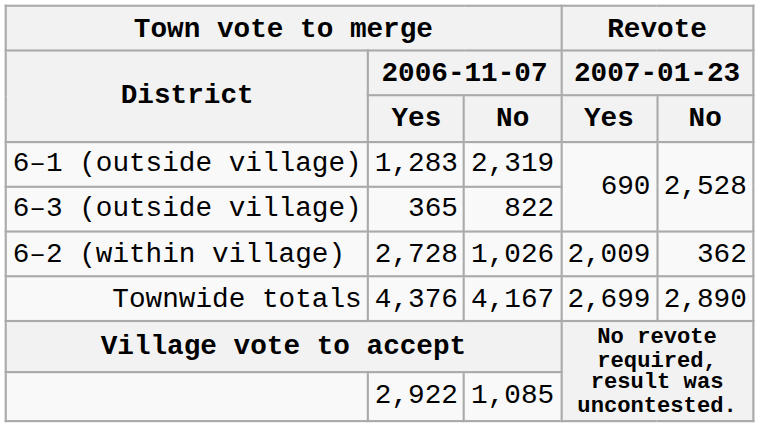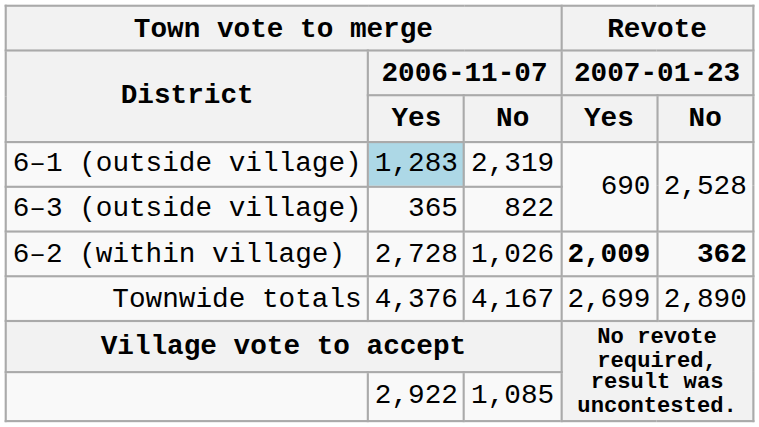(416, 164) no background -> (416, 164) lightblue background
(609, 254) normal -> (609, 254) bold
(722, 254) normal -> (722, 254) bold
